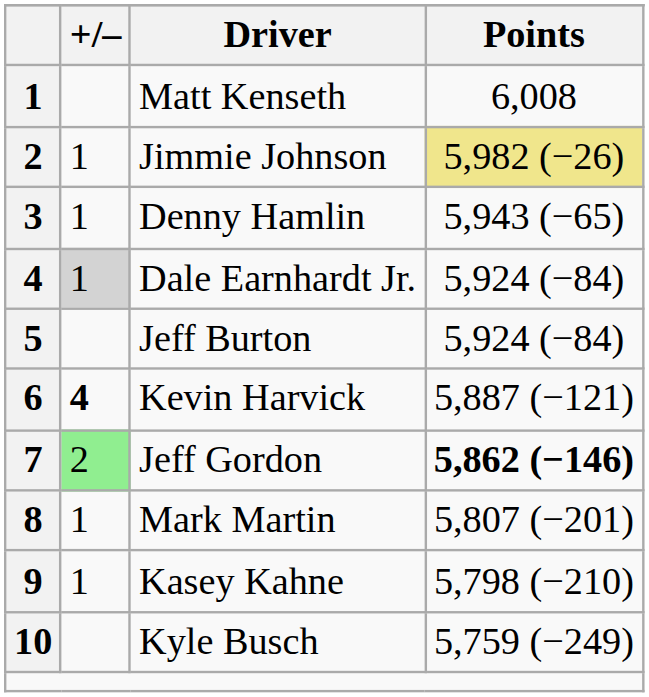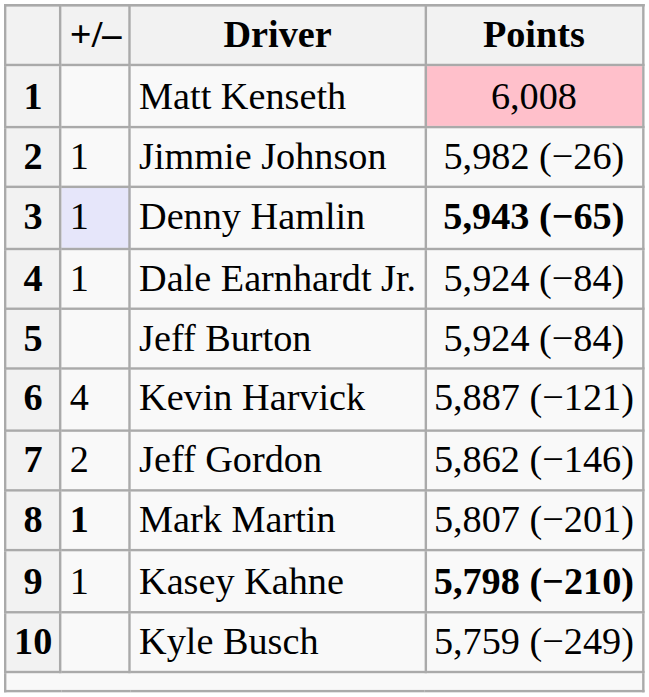(534, 95) no background -> (534, 95) pink background
(534, 156) khaki background -> (534, 156) no background
(79, 216) no background -> (79, 216) lavender background
(534, 216) normal -> (534, 216) bold
(79, 277) lightgrey background -> (79, 277) no background
(79, 398) bold -> (79, 398) normal
(79, 459) lightgreen background -> (79, 459) no background
(534, 459) bold -> (534, 459) normal
(79, 519) normal -> (79, 519) bold
(534, 580) normal -> (534, 580) bold
